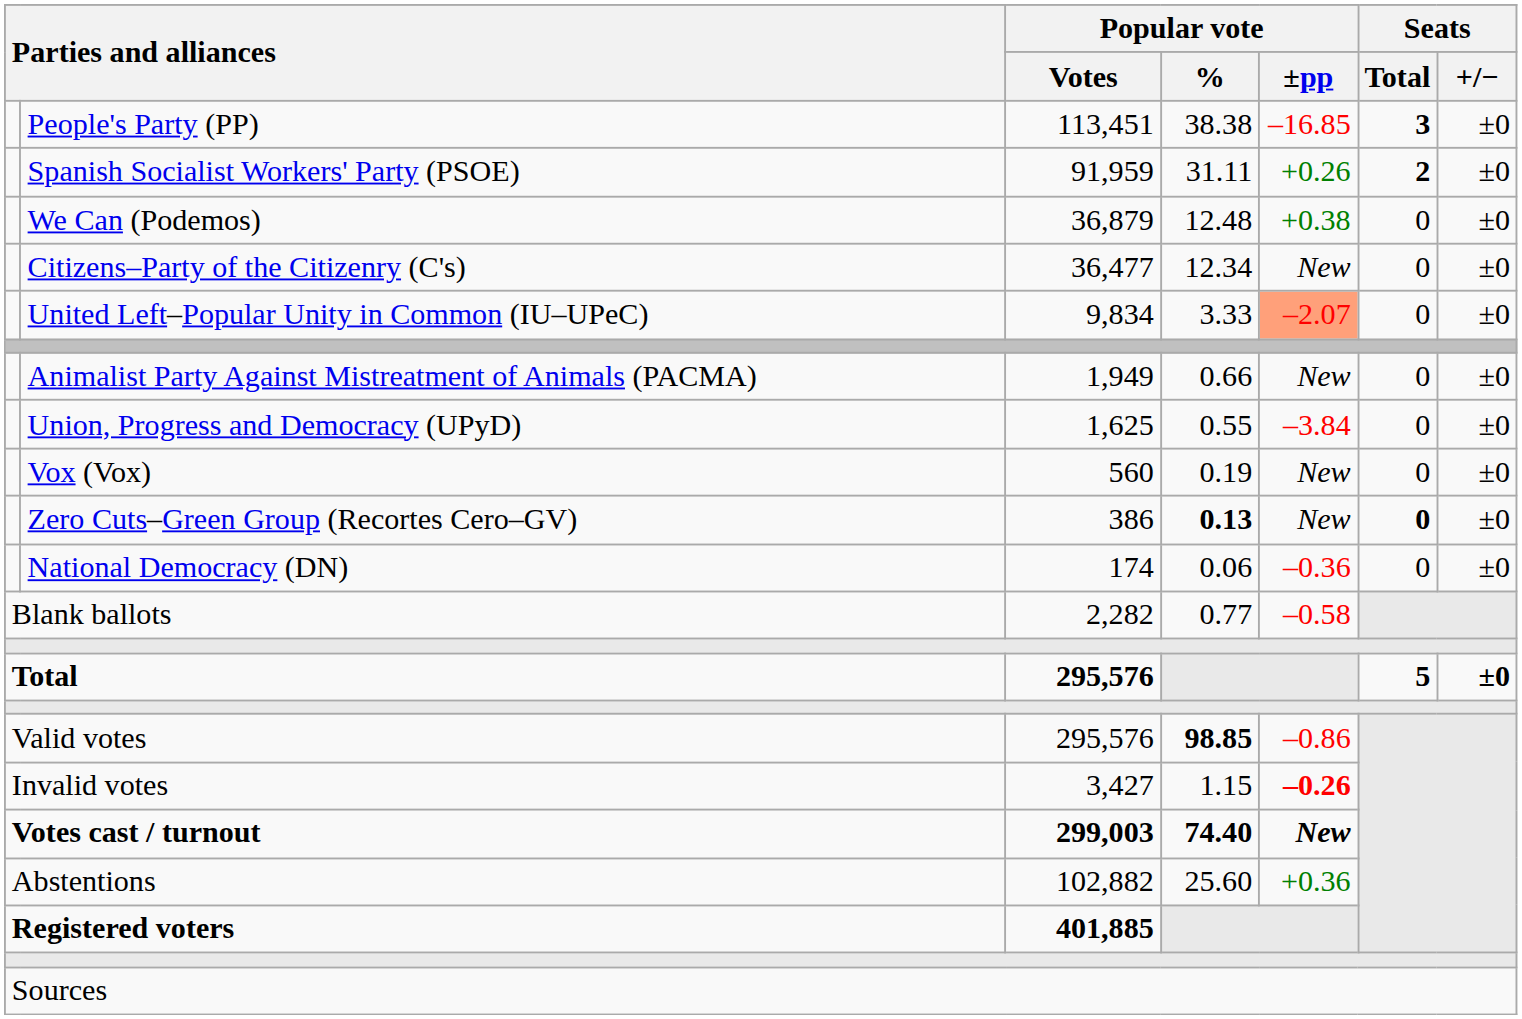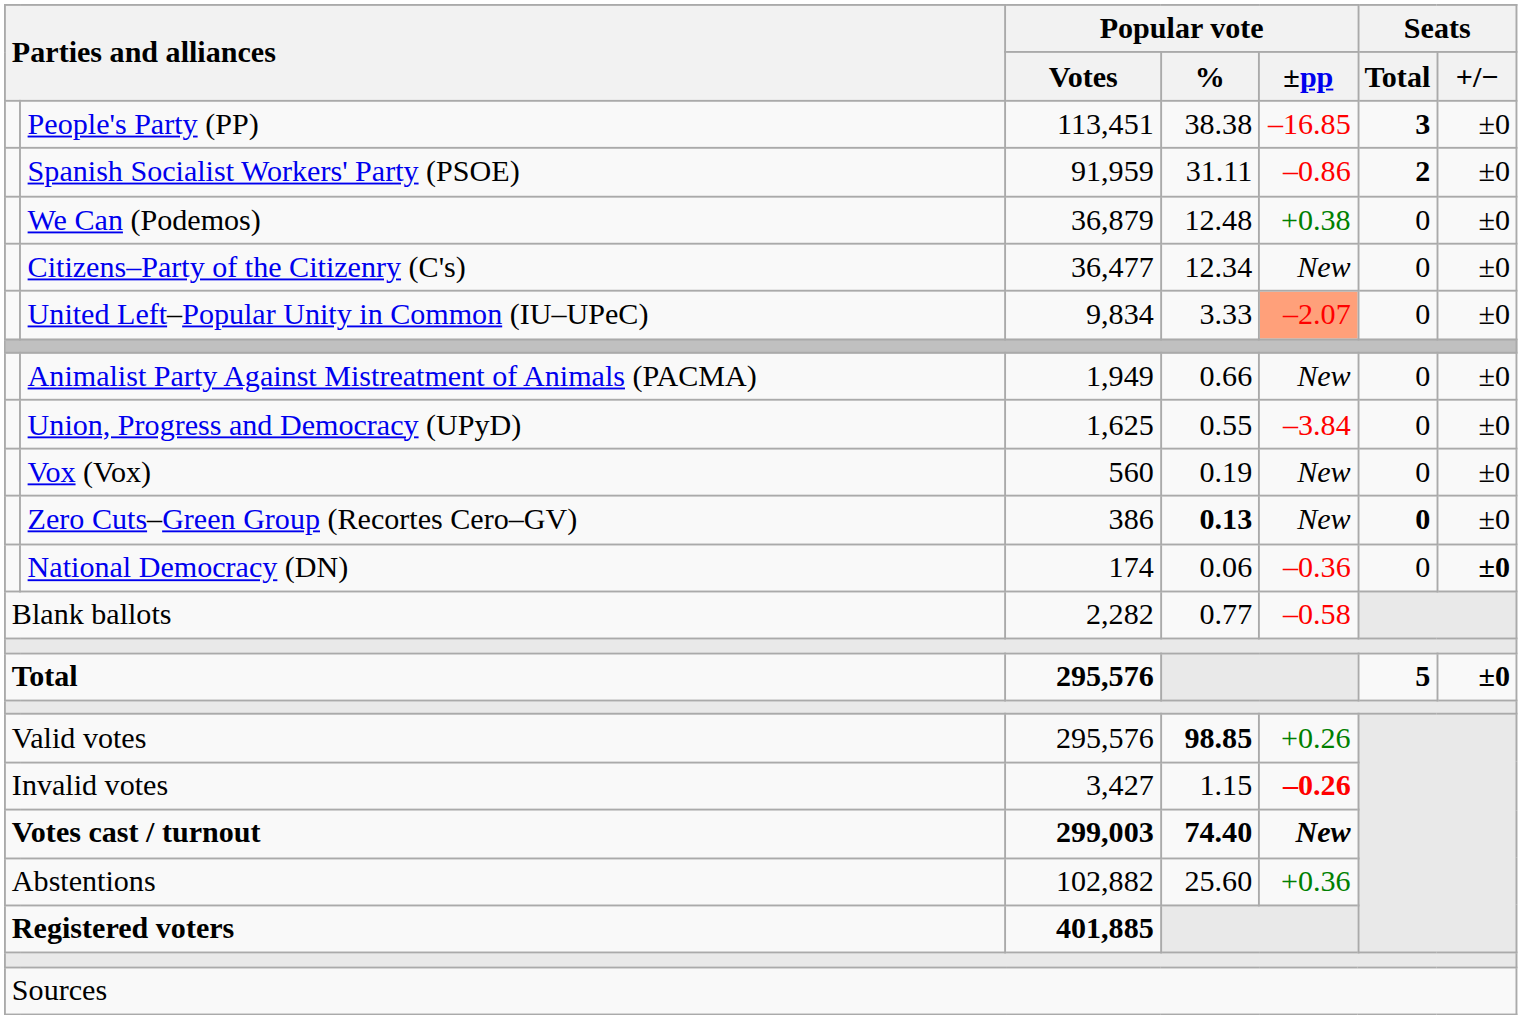(1316, 171) +0.26 -> (1317, 171) –0.86
(1494, 566) normal -> (1494, 566) bold
(1317, 737) –0.86 -> (1316, 737) +0.26
